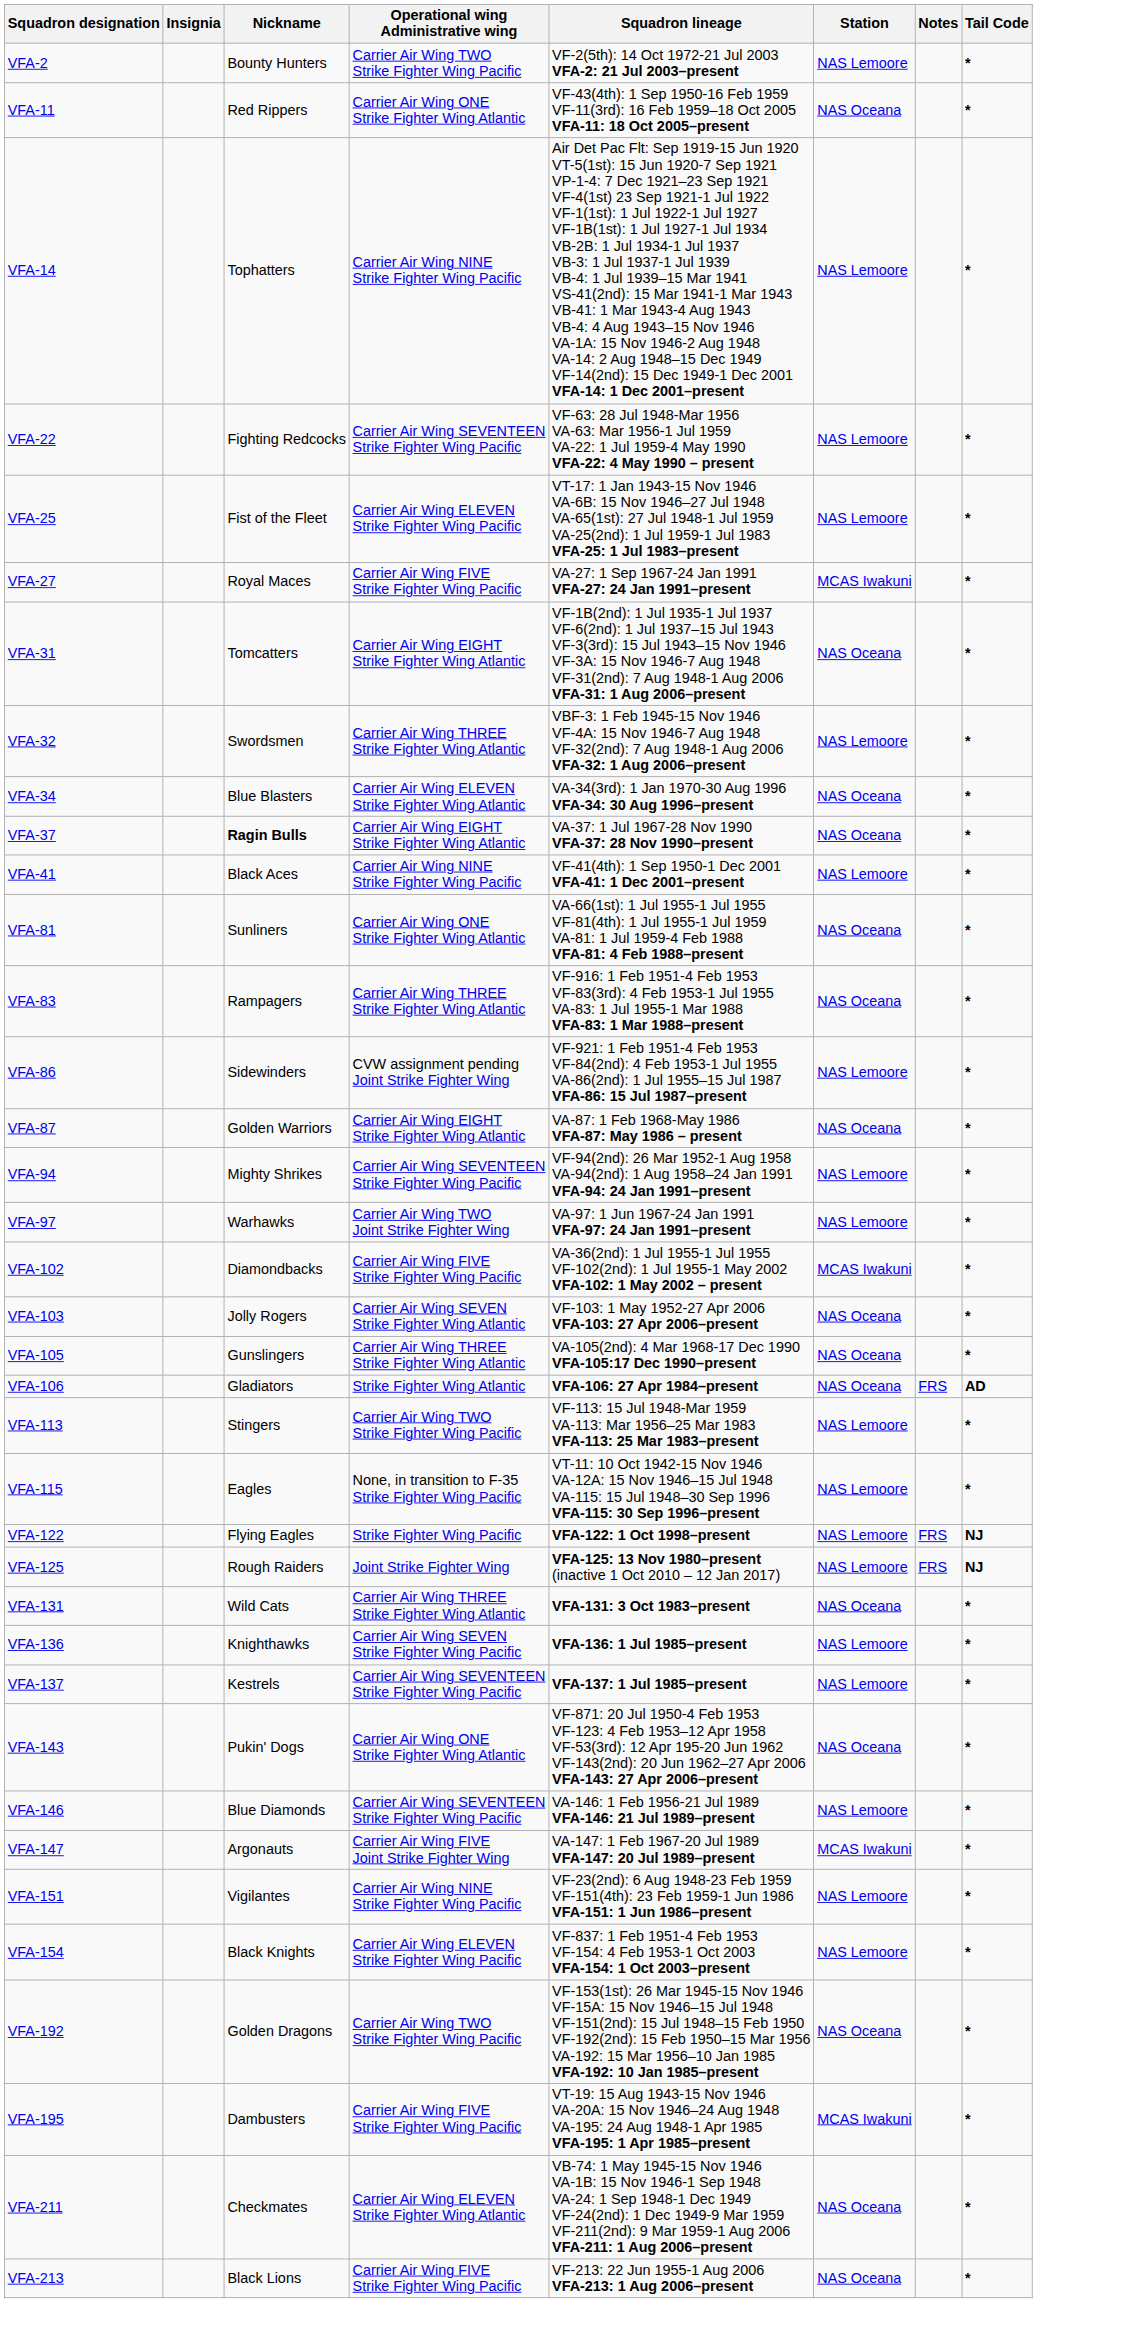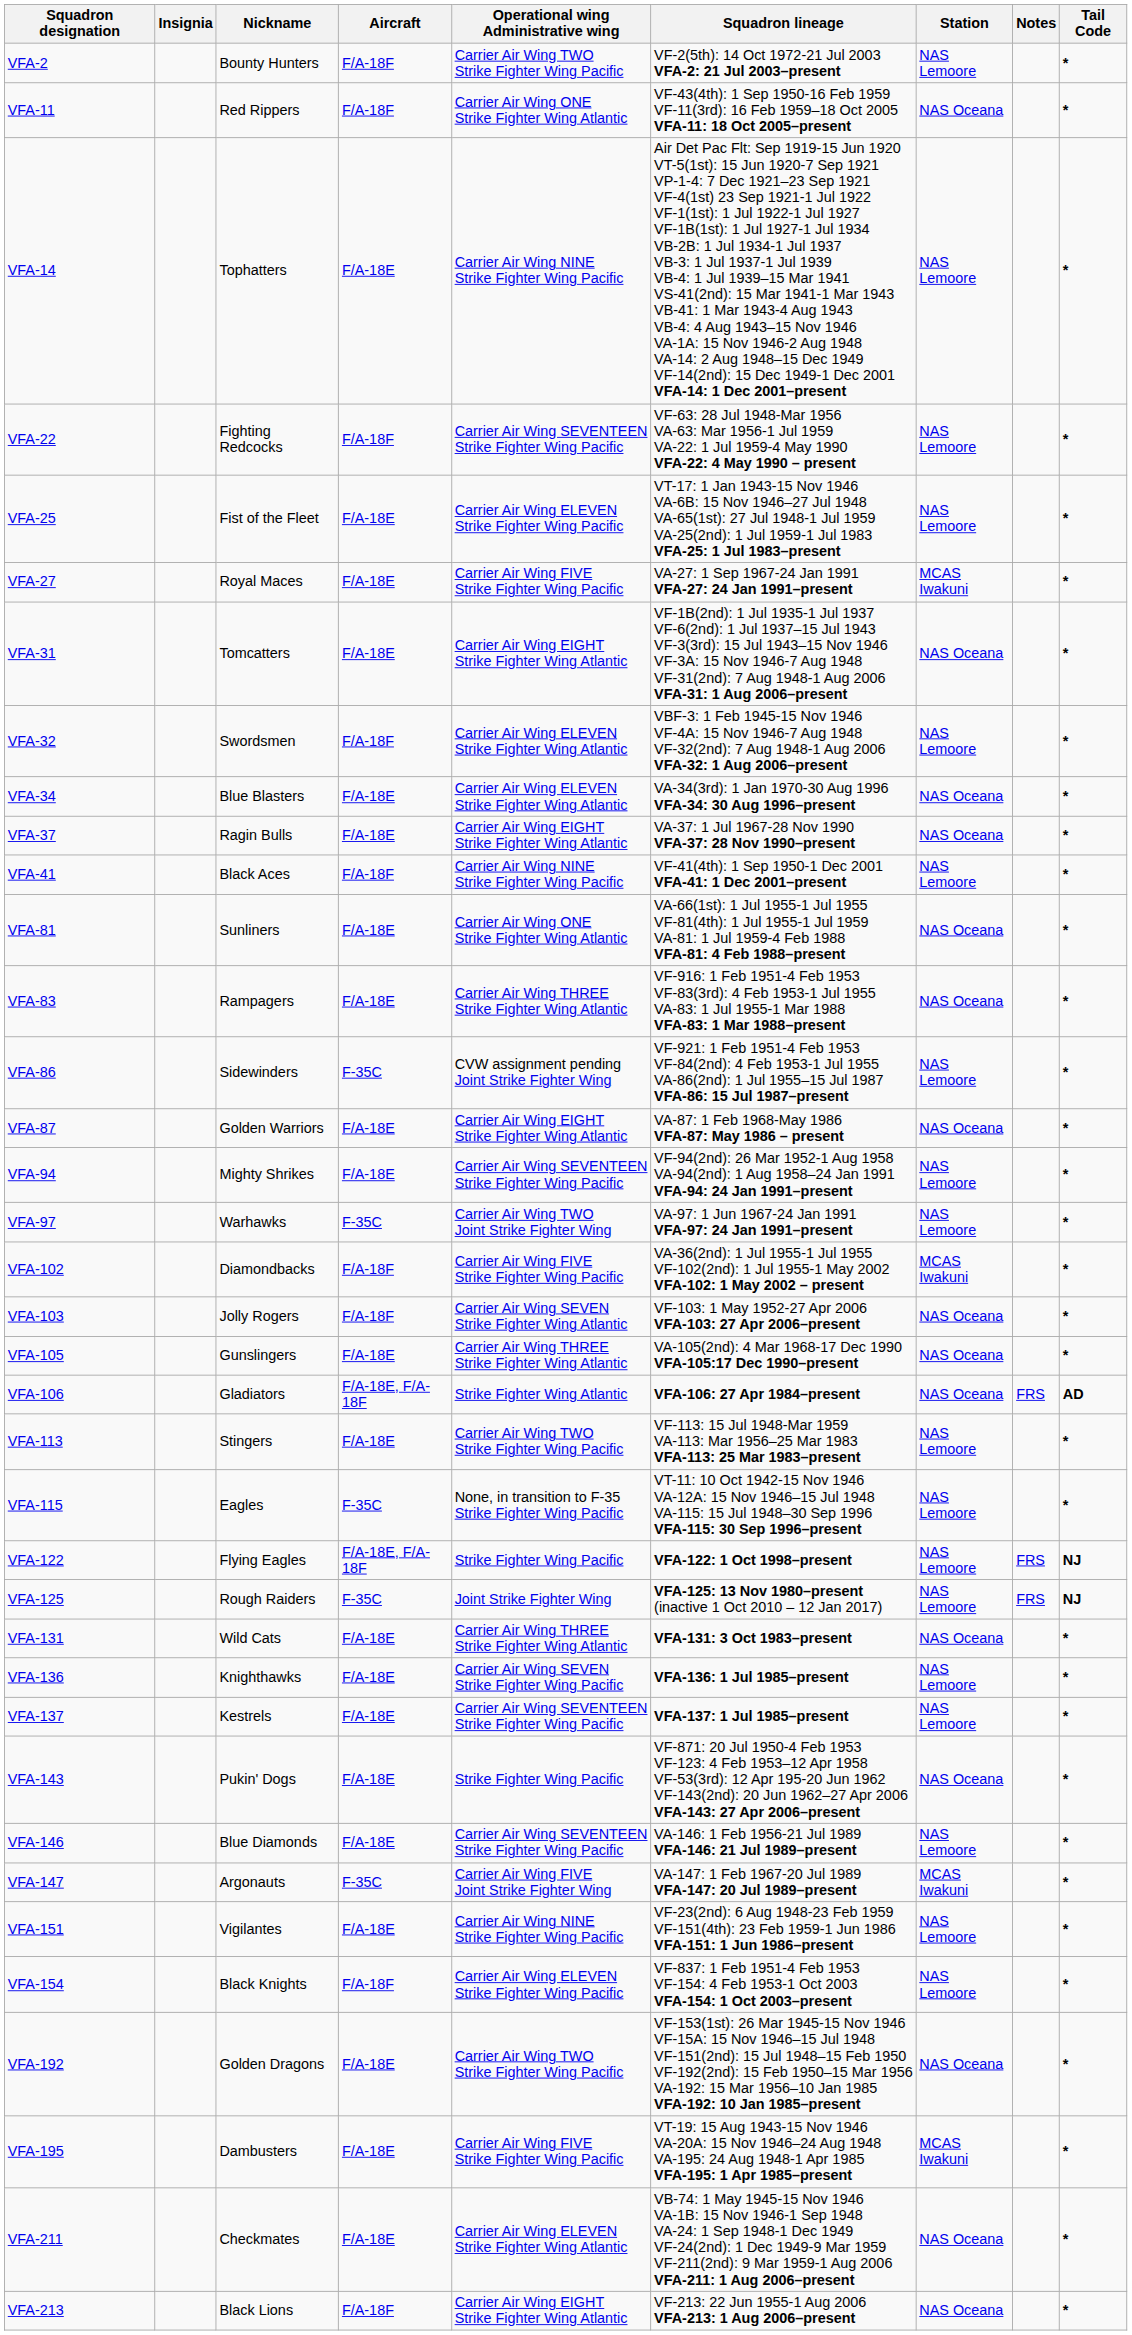+ column: (395, 24)
(439, 741) Carrier Air Wing THREE Strike Fighter Wing Atlantic -> (541, 741) Carrier Air Wing ELEVEN Strike Fighter Wing Atlantic
(267, 835) bold -> (256, 835) normal
(439, 1747) Carrier Air Wing ONE Strike Fighter Wing Atlantic -> (539, 1779) Strike Fighter Wing Pacific
(437, 2278) Carrier Air Wing FIVE Strike Fighter Wing Pacific -> (541, 2310) Carrier Air Wing EIGHT Strike Fighter Wing Atlantic
